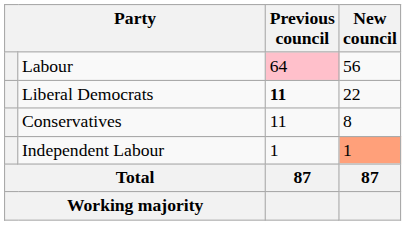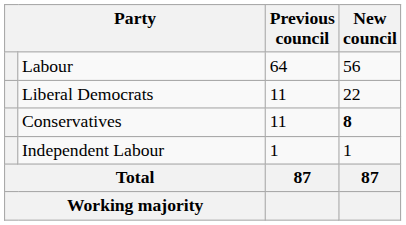(279, 66) pink background -> (279, 66) no background
(278, 94) bold -> (278, 94) normal
(347, 121) normal -> (347, 121) bold
(347, 149) lightsalmon background -> (347, 149) no background
